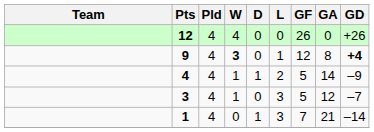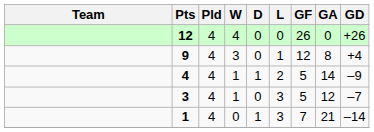(236, 55) bold -> (236, 55) normal
(355, 55) bold -> (355, 55) normal
